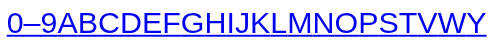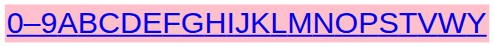(247, 22) no background -> (247, 22) pink background
